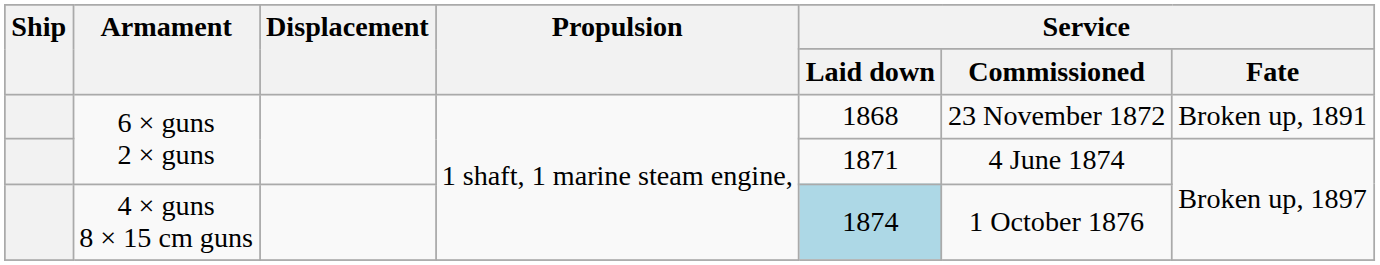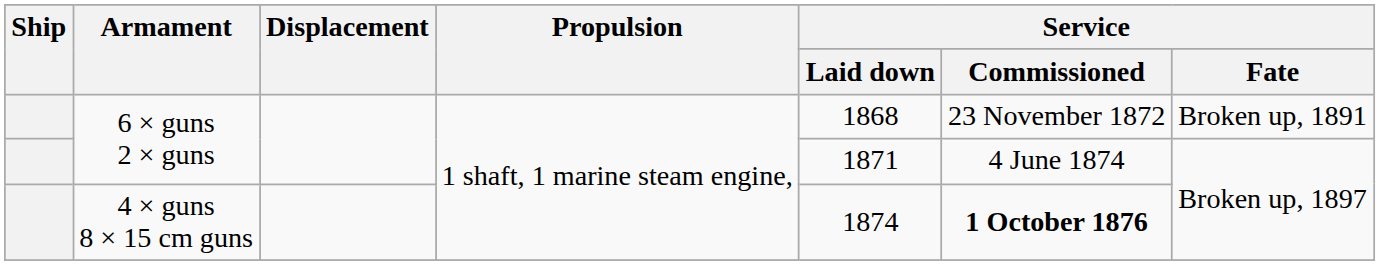(870, 221) lightblue background -> (870, 221) no background
(1057, 221) normal -> (1057, 221) bold
